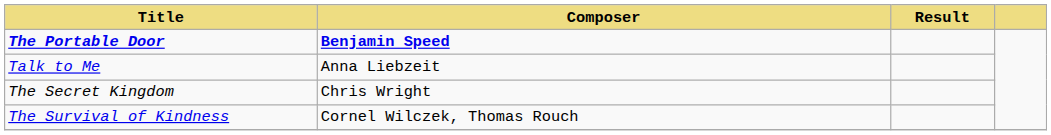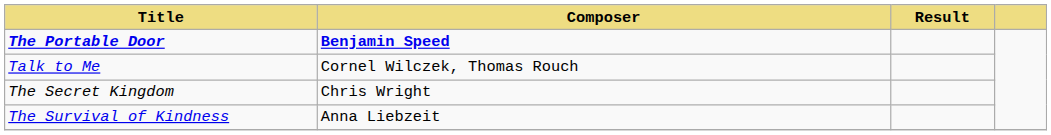(381, 67) Anna Liebzeit -> (450, 67) Cornel Wilczek, Thomas Rouch
(450, 117) Cornel Wilczek, Thomas Rouch -> (381, 117) Anna Liebzeit
